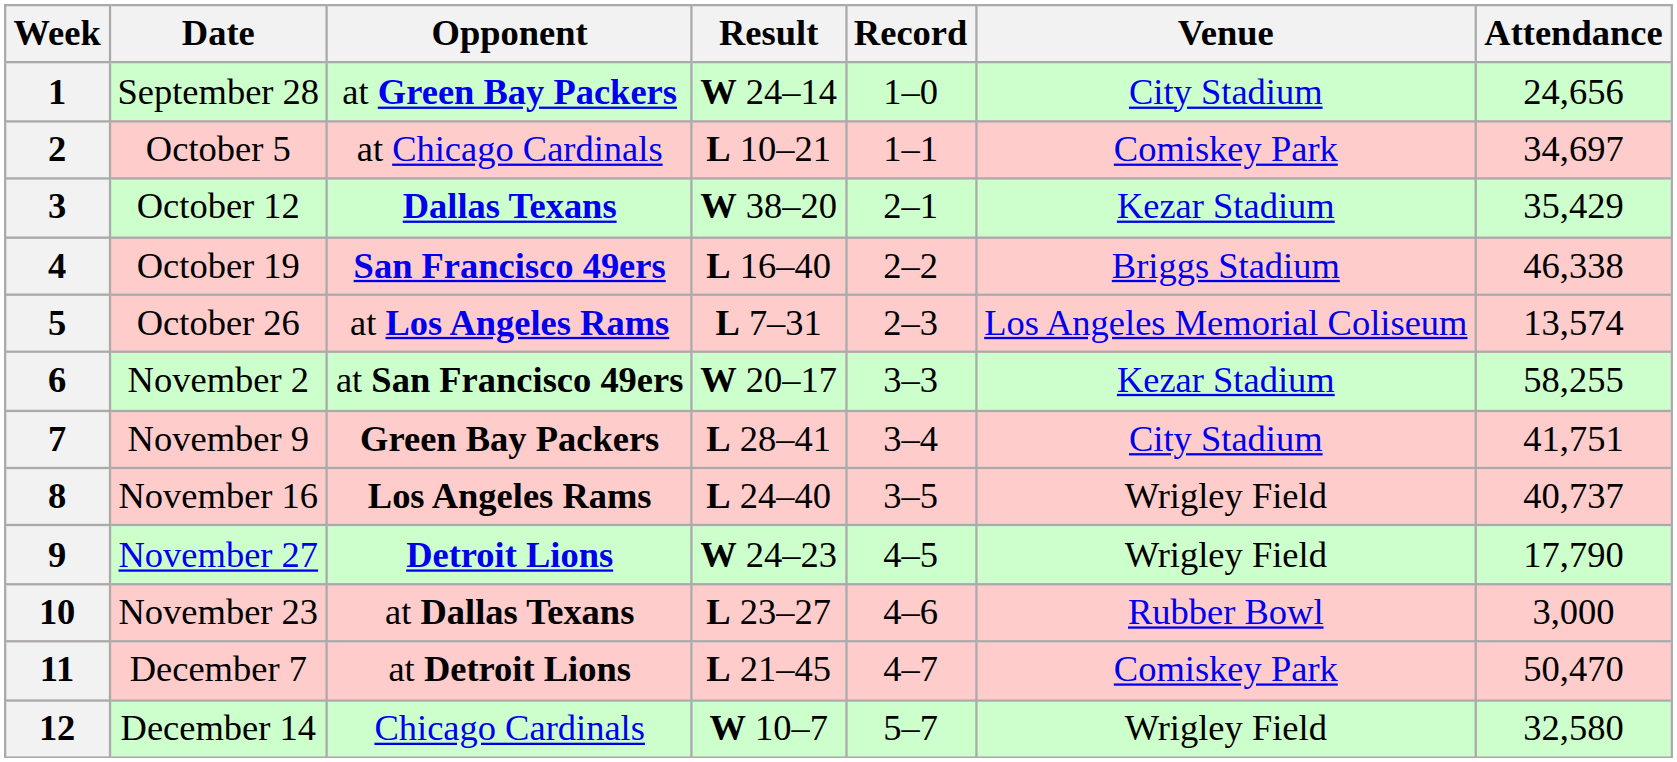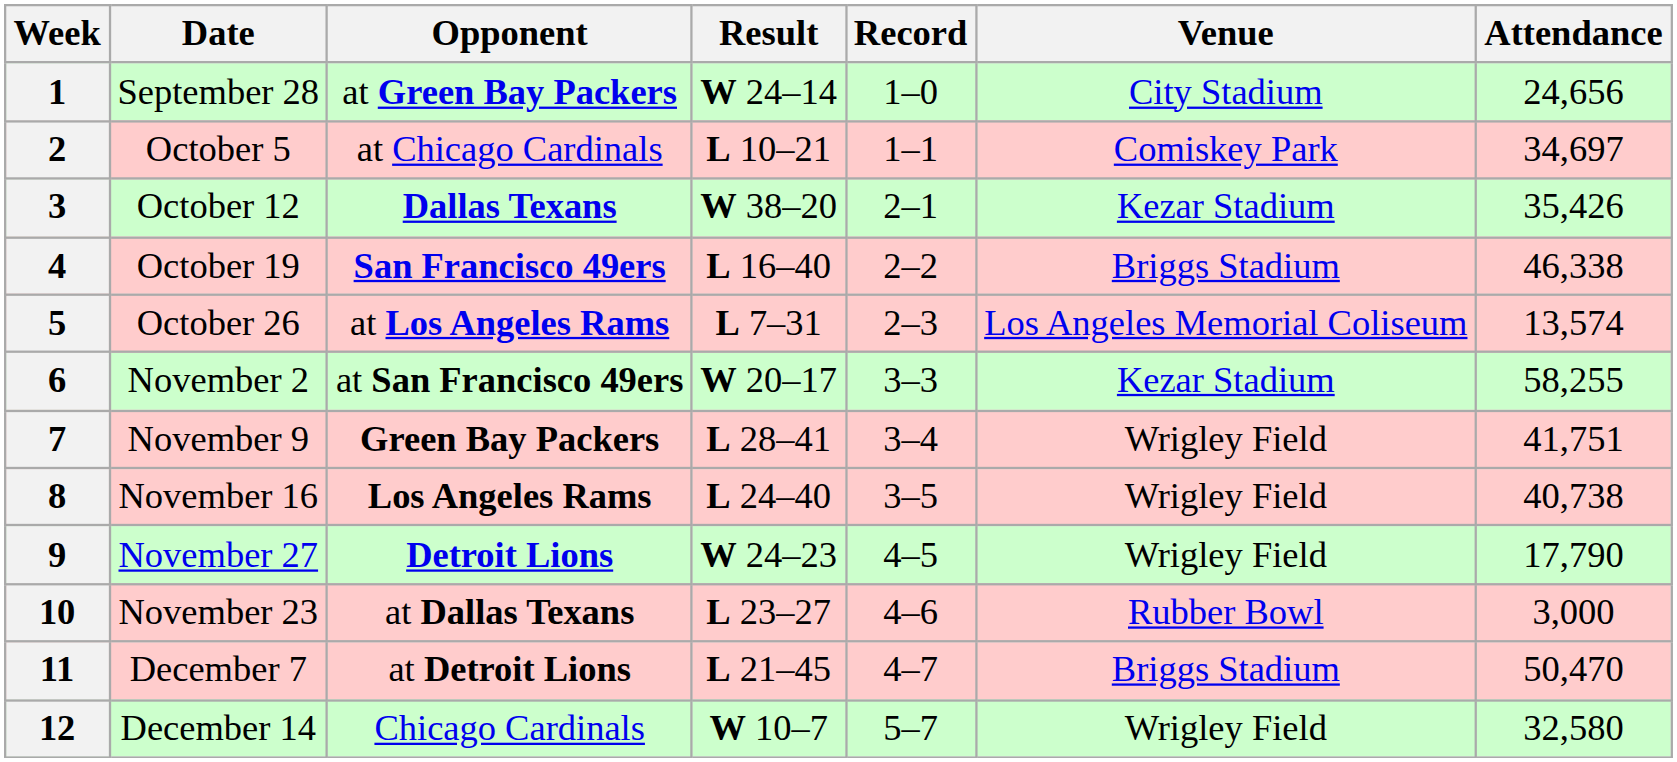(1573, 206) 35,429 -> (1573, 206) 35,426
(1226, 438) City Stadium -> (1226, 438) Wrigley Field
(1573, 496) 40,737 -> (1573, 496) 40,738
(1226, 669) Comiskey Park -> (1226, 669) Briggs Stadium
